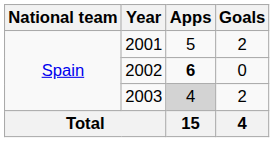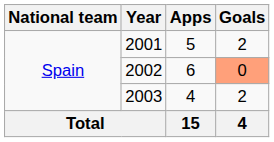(191, 70) bold -> (191, 70) normal
(242, 70) no background -> (242, 70) lightsalmon background
(191, 96) lightgrey background -> (191, 96) no background
